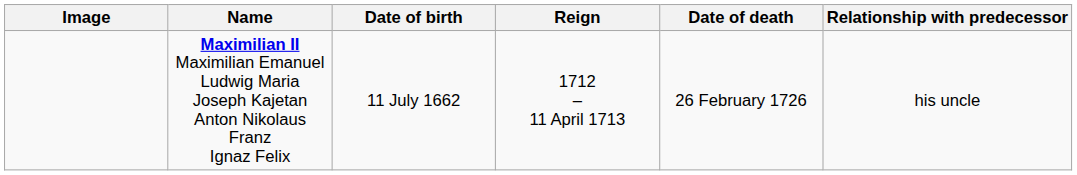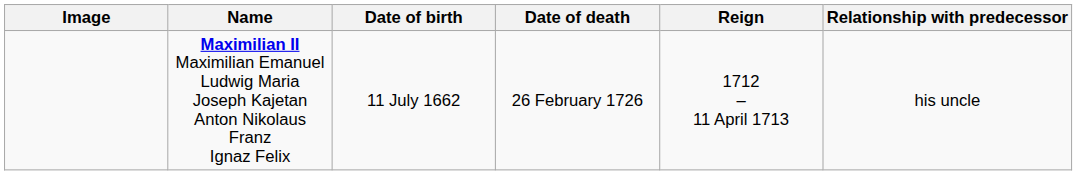columns swapped: (741, 17) <-> (577, 17)
